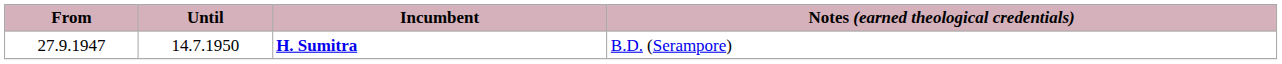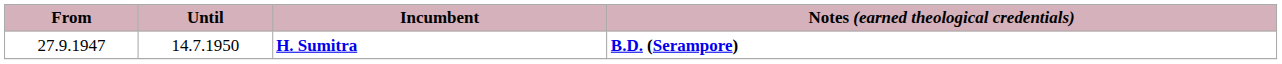(671, 44) normal -> (675, 44) bold
